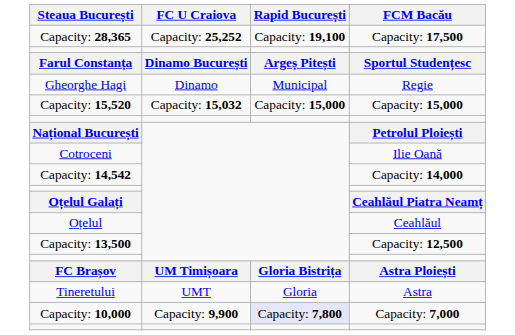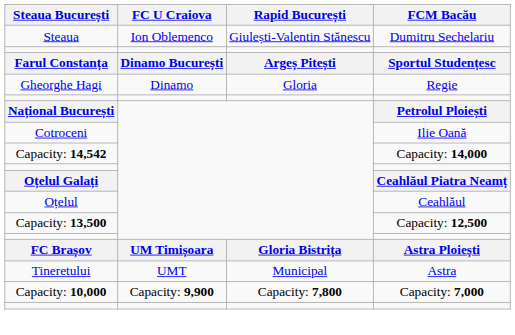+ row: (61, 36)
- row: (86, 36)
(300, 84) Municipal -> (300, 84) Gloria
- row: (86, 105)
(300, 292) Gloria -> (300, 271) Municipal
(300, 313) lavender background -> (300, 292) no background
